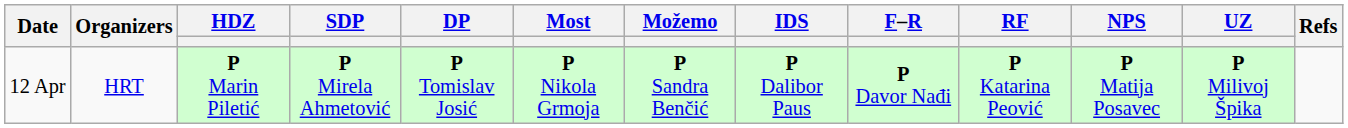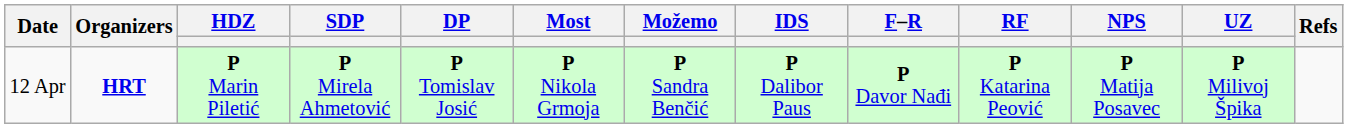(124, 85) normal -> (124, 85) bold
